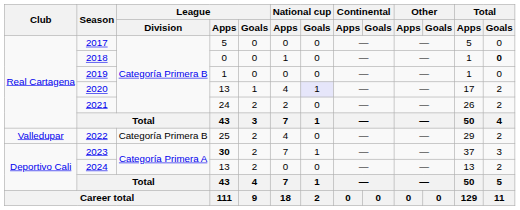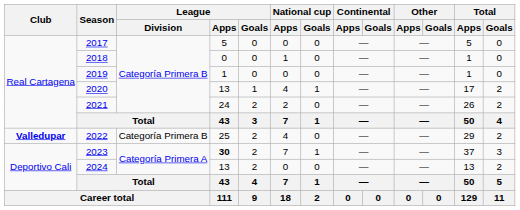(499, 58) bold -> (499, 58) normal
(317, 89) lavender background -> (317, 89) no background
(41, 136) normal -> (41, 136) bold
